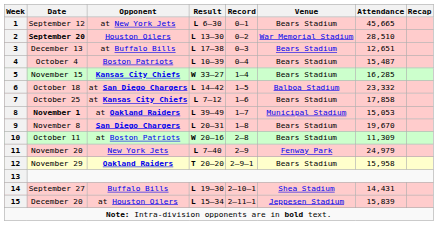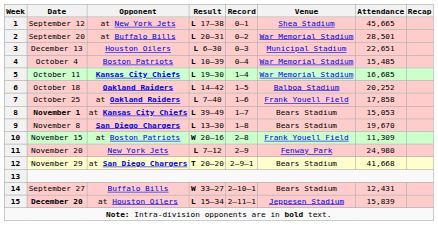(207, 23) L 6–30 -> (207, 23) L 17–38
(307, 23) Bears Stadium -> (307, 23) Shea Stadium
(57, 36) bold -> (57, 36) normal
(138, 36) Houston Oilers -> (138, 36) at Buffalo Bills
(207, 36) L 13–30 -> (207, 36) L 20–31
(381, 36) 28,510 -> (381, 36) 28,501
(138, 49) at Buffalo Bills -> (138, 49) Houston Oilers
(207, 49) L 17–38 -> (207, 49) L 6–30
(307, 49) Bears Stadium -> (307, 49) Municipal Stadium
(381, 49) 12,651 -> (381, 49) 22,651
(307, 62) Bears Stadium -> (307, 62) War Memorial Stadium
(381, 62) 15,487 -> (381, 62) 15,485
(57, 74) November 15 -> (57, 74) October 11
(207, 74) W 33–27 -> (207, 74) L 19–30
(307, 74) Bears Stadium -> (307, 74) War Memorial Stadium
(381, 74) 16,285 -> (381, 74) 16,685
(138, 87) at San Diego Chargers -> (138, 87) Oakland Raiders
(381, 87) 23,332 -> (381, 87) 20,252
(138, 100) at Kansas City Chiefs -> (138, 100) at Oakland Raiders
(207, 100) L 7–12 -> (207, 100) L 7–40
(307, 100) Bears Stadium -> (307, 100) Frank Youell Field
(138, 112) at Oakland Raiders -> (138, 112) at Kansas City Chiefs
(307, 112) Municipal Stadium -> (307, 112) Bears Stadium
(207, 125) L 20–31 -> (207, 125) L 13–30
(57, 138) October 11 -> (57, 138) November 15
(307, 138) Bears Stadium -> (307, 138) Frank Youell Field
(207, 150) L 7–40 -> (207, 150) L 7–12
(381, 150) 24,979 -> (381, 150) 24,980
(138, 163) Oakland Raiders -> (138, 163) at San Diego Chargers
(381, 163) 15,958 -> (381, 163) 41,668
(207, 189) L 19–30 -> (207, 189) W 33–27
(307, 189) Shea Stadium -> (307, 189) Bears Stadium
(381, 189) 14,431 -> (381, 189) 12,431
(57, 201) normal -> (57, 201) bold
